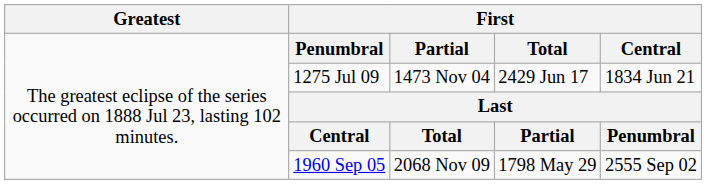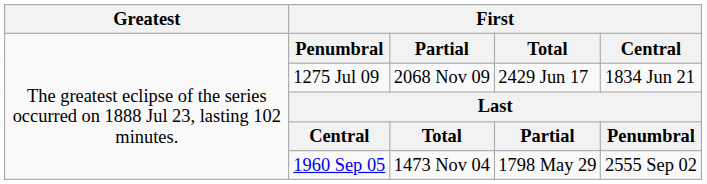(442, 77) 1473 Nov 04 -> (442, 77) 2068 Nov 09
(442, 164) 2068 Nov 09 -> (442, 164) 1473 Nov 04
